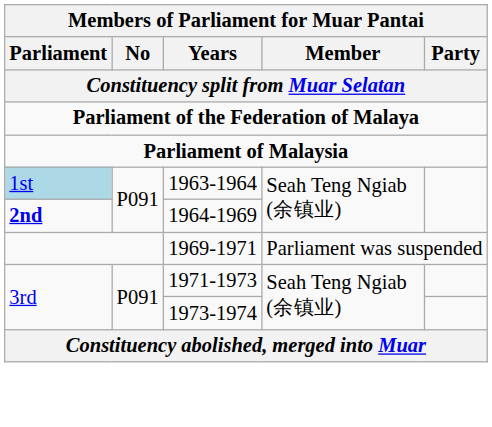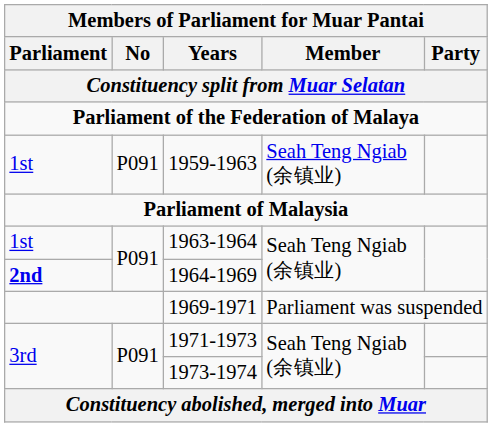+ row: (213, 164)
(21, 183) lightblue background -> (21, 242) no background
